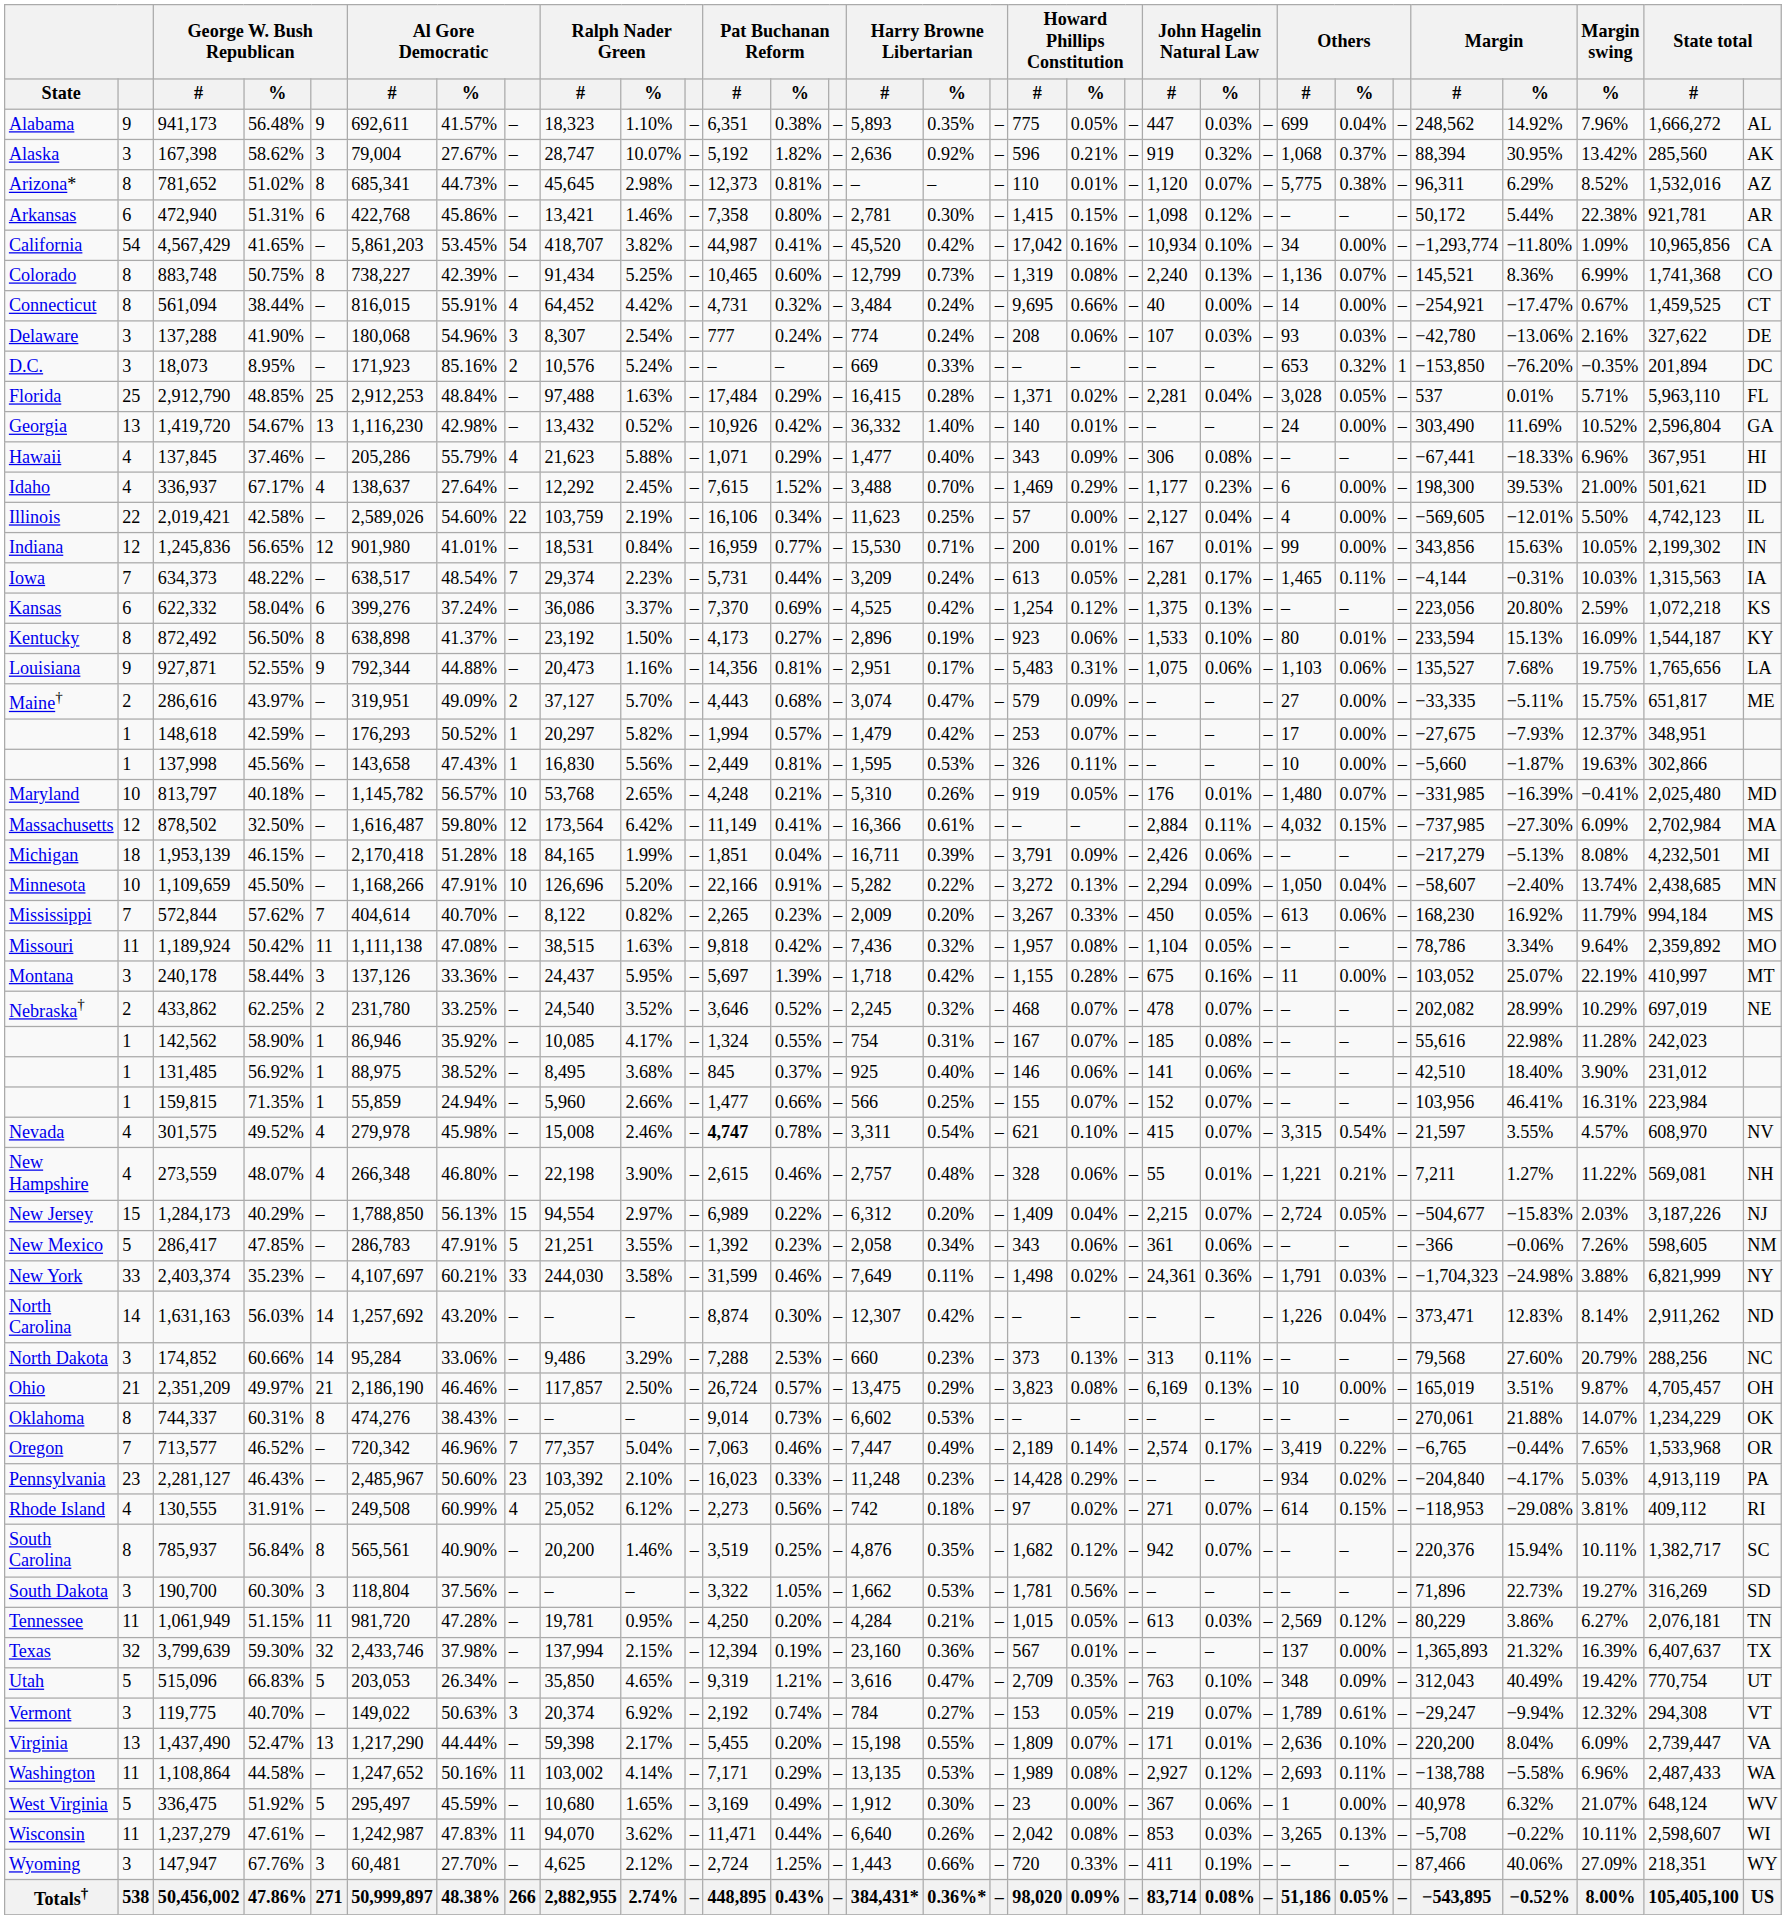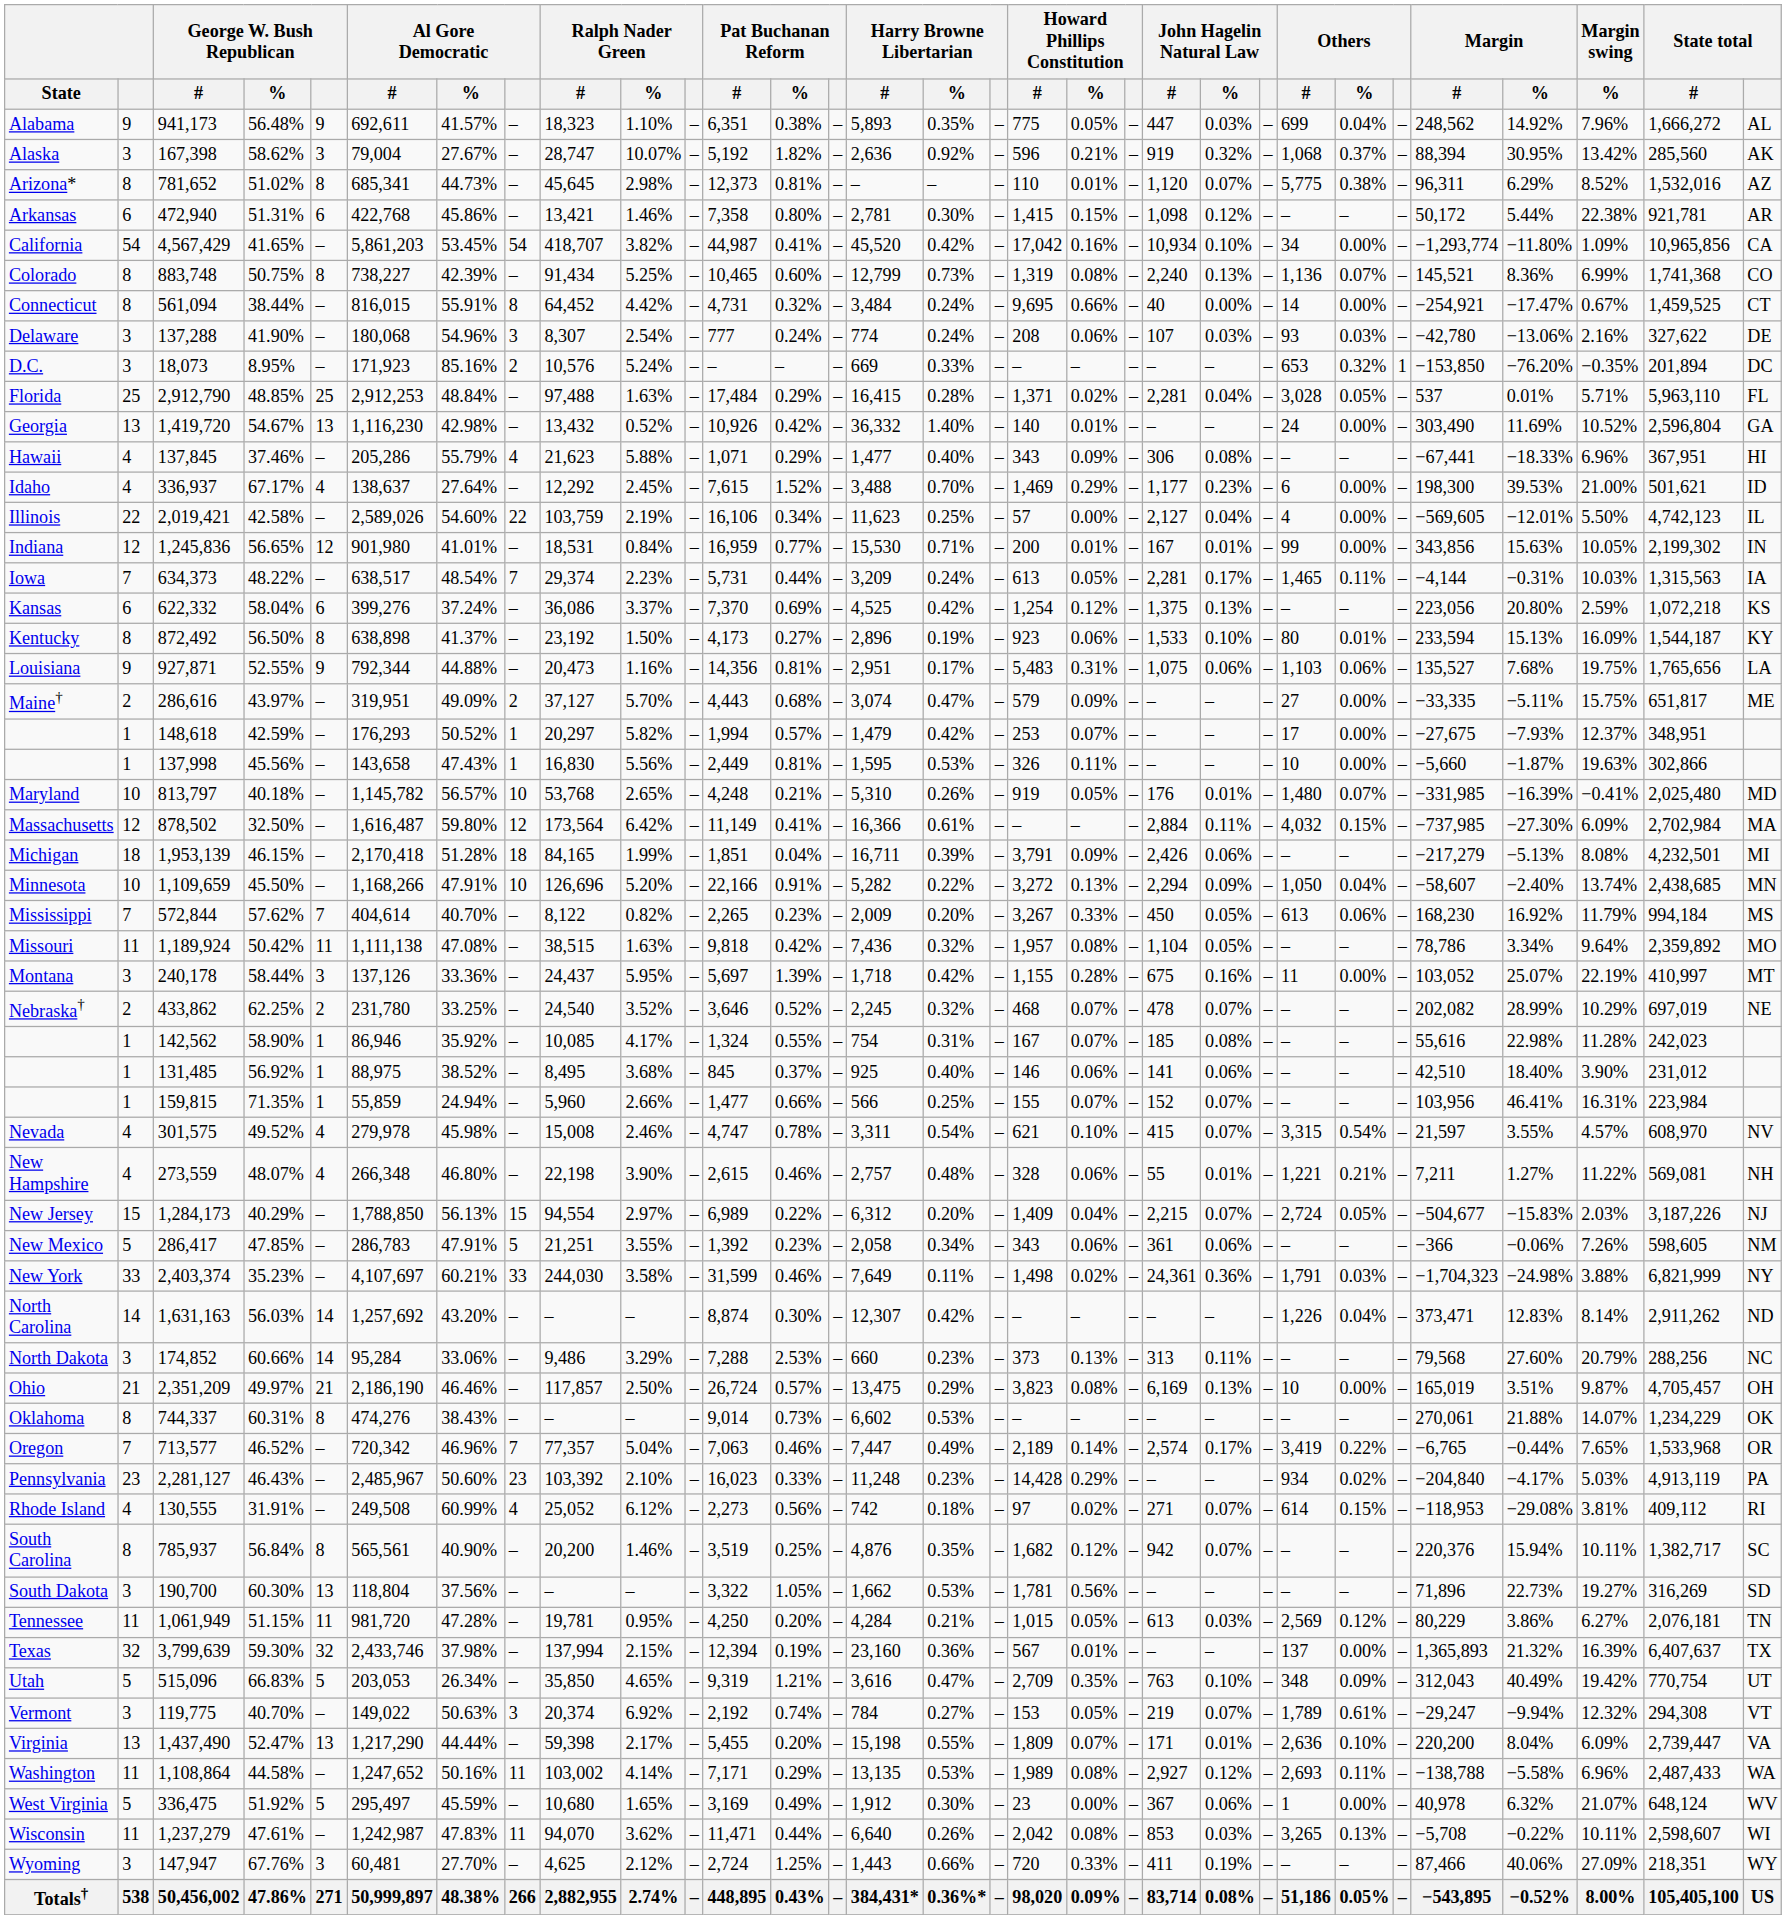(513, 305) 4 -> (513, 305) 8
(728, 1132) bold -> (728, 1132) normal
(320, 1591) 3 -> (324, 1591) 13
